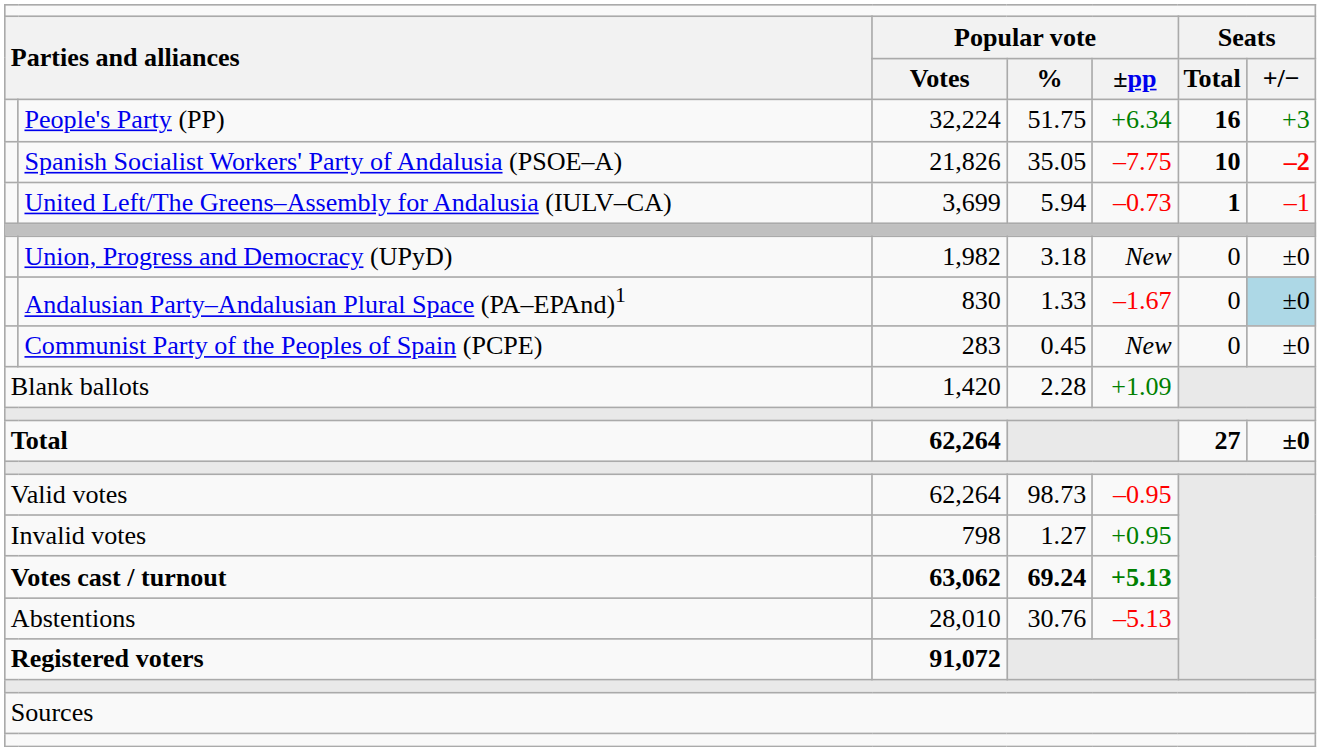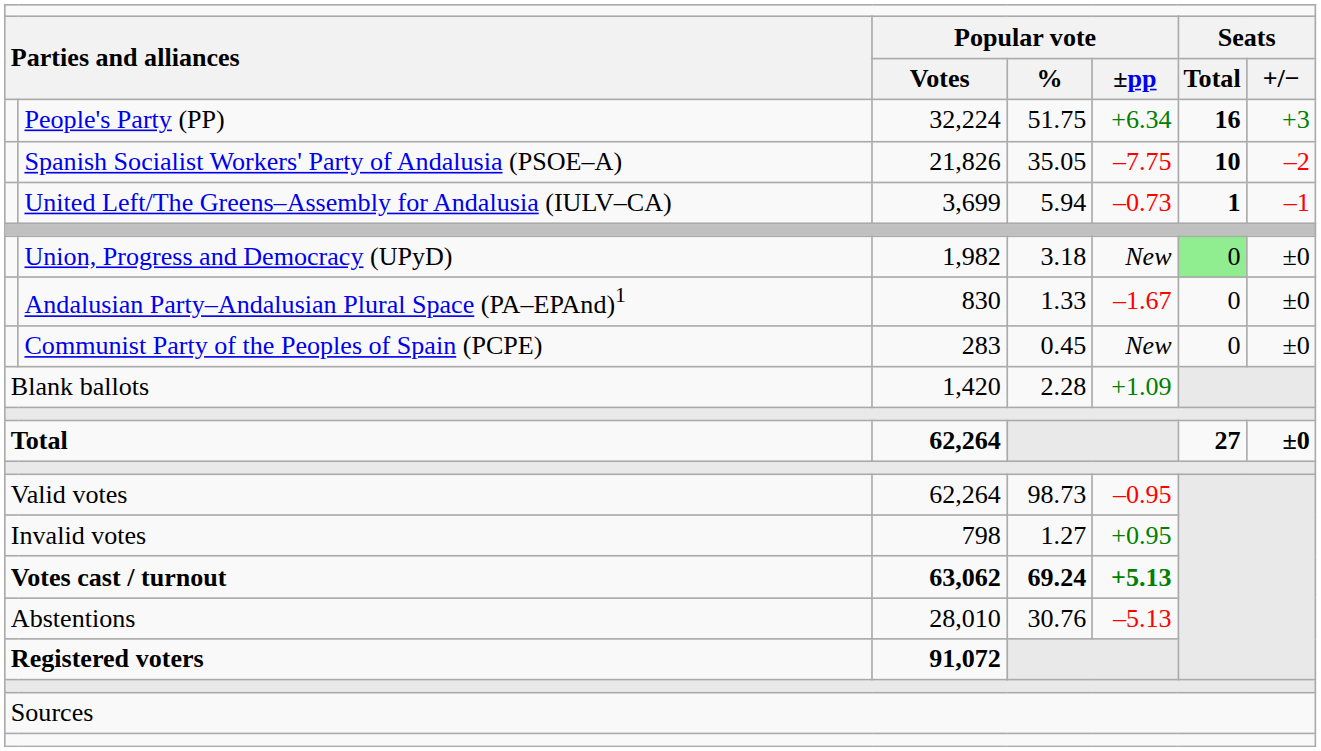(1297, 161) bold -> (1297, 161) normal
(1234, 256) no background -> (1234, 256) lightgreen background
(1296, 300) lightblue background -> (1296, 300) no background
